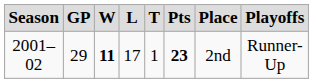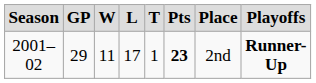(107, 54) bold -> (107, 54) normal
(275, 54) normal -> (276, 54) bold
